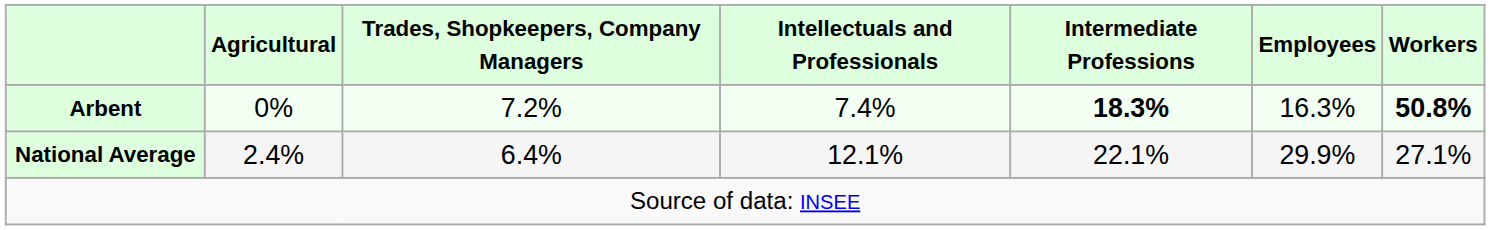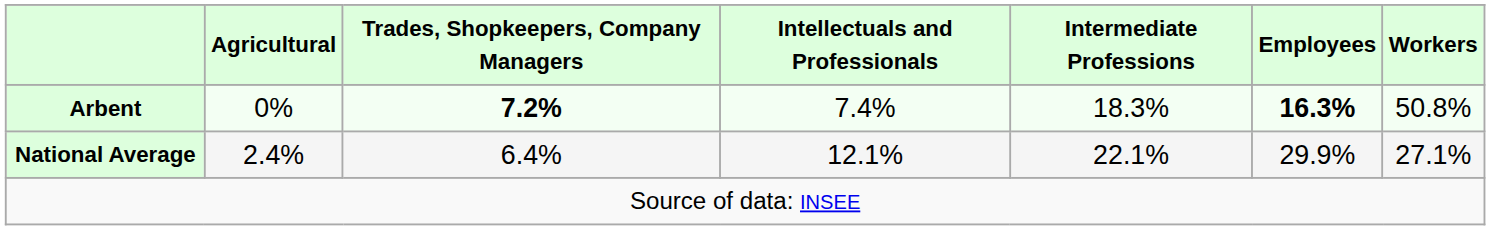(531, 108) normal -> (531, 108) bold
(1131, 108) bold -> (1131, 108) normal
(1317, 108) normal -> (1317, 108) bold
(1433, 108) bold -> (1433, 108) normal
